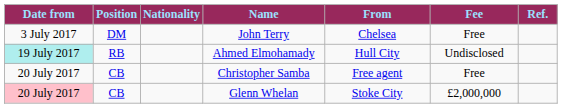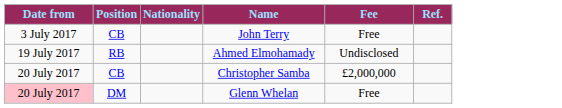- column: (377, 14)
(117, 34) DM -> (117, 34) CB
(49, 54) paleturquoise background -> (49, 54) no background
(474, 73) Free -> (369, 73) £2,000,000
(117, 93) CB -> (117, 93) DM
(474, 93) £2,000,000 -> (369, 93) Free
